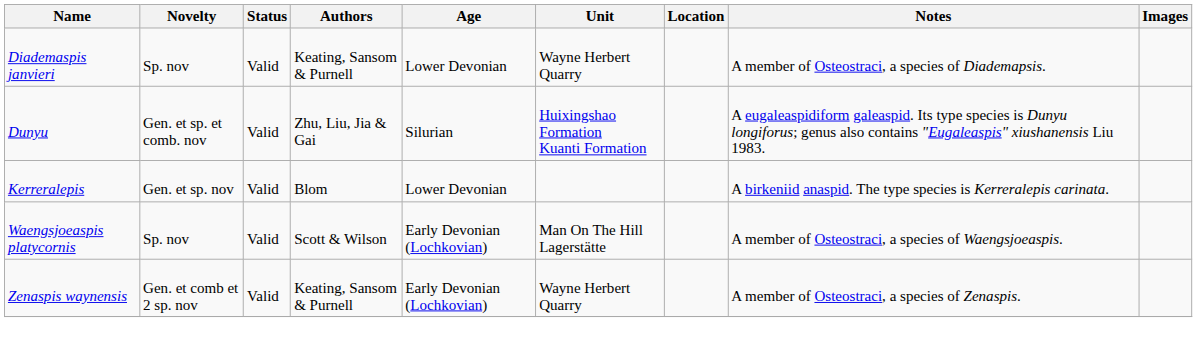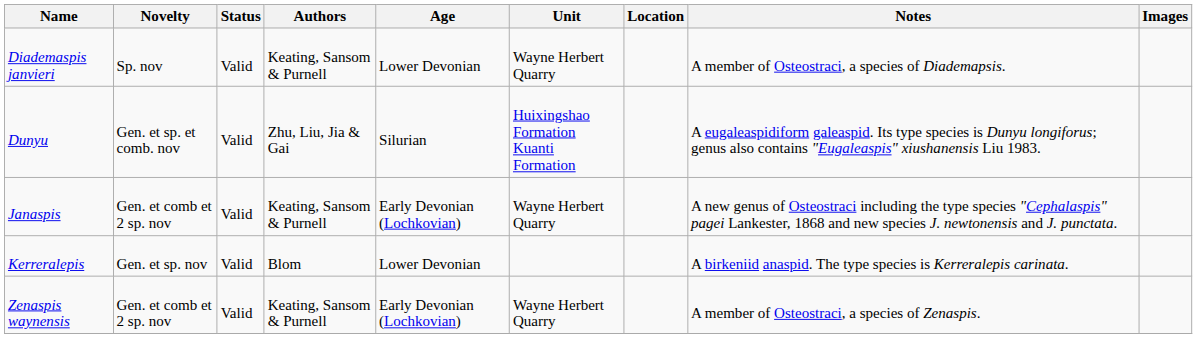+ row: (34, 214)
- row: (56, 238)
